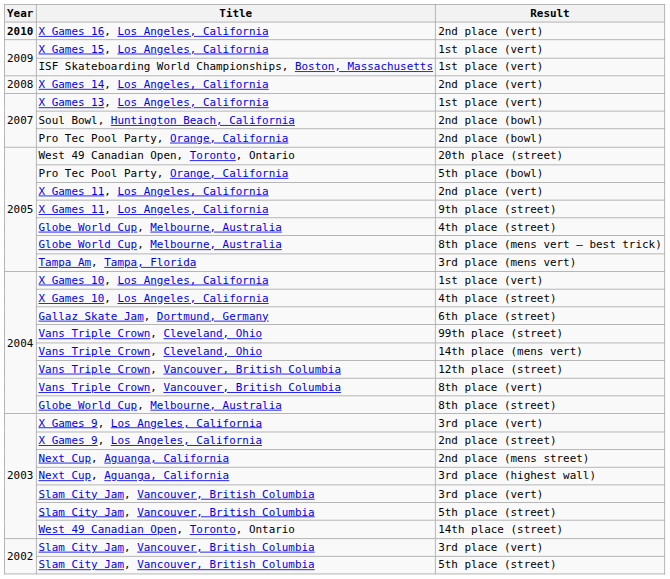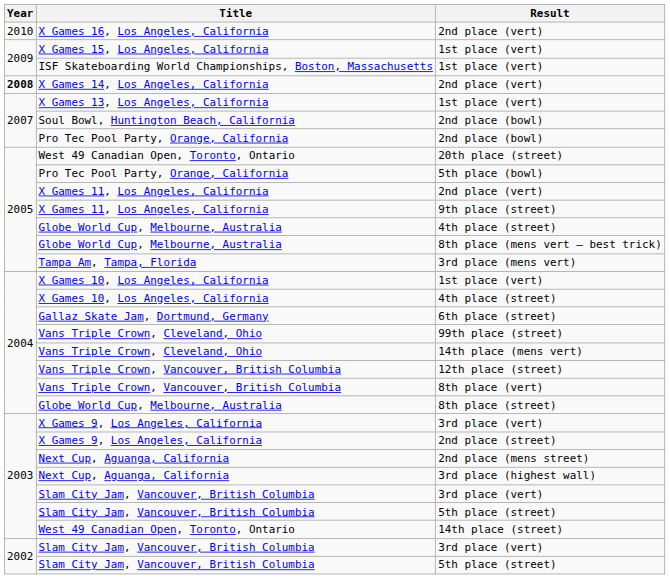(20, 31) bold -> (20, 31) normal
(20, 85) normal -> (20, 85) bold
